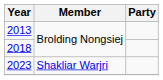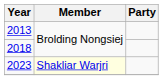(72, 65) no background -> (72, 65) lightyellow background
